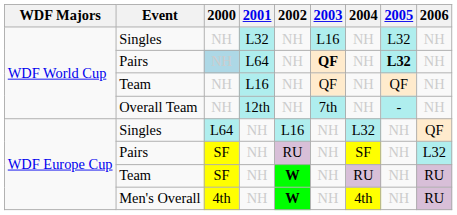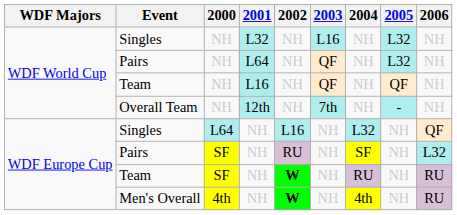(222, 61) lightblue background -> (222, 61) no background
(328, 61) bold -> (328, 61) normal
(399, 61) bold -> (399, 61) normal
